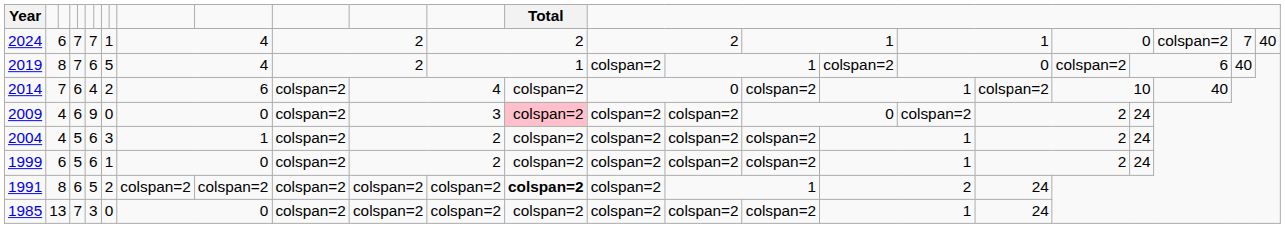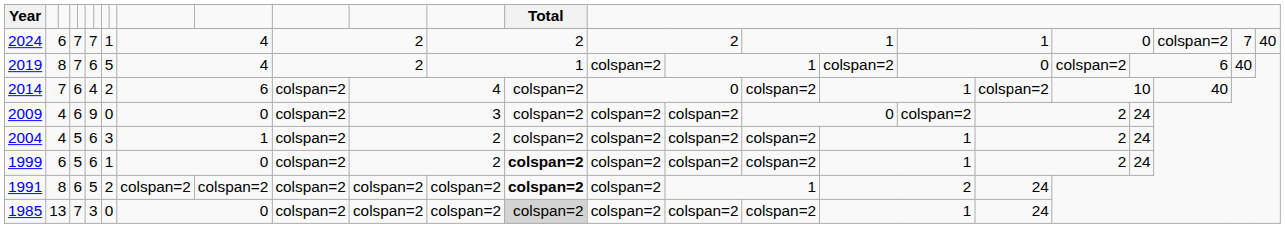(548, 114) pink background -> (548, 114) no background
(548, 162) normal -> (546, 162) bold
(548, 211) no background -> (548, 211) lightgrey background
